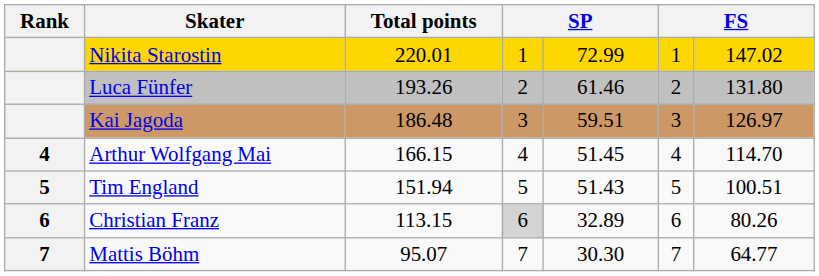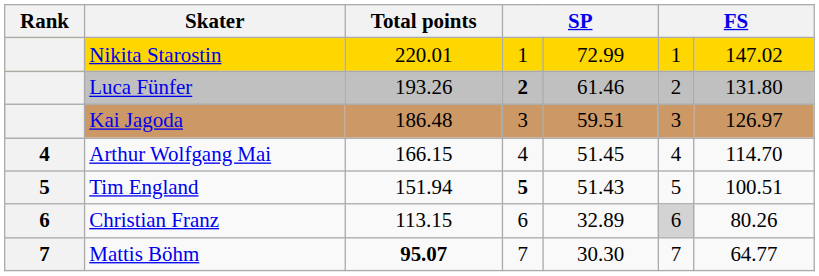(523, 87) normal -> (523, 87) bold
(523, 187) normal -> (523, 187) bold
(523, 220) lightgrey background -> (523, 220) no background
(676, 220) no background -> (676, 220) lightgrey background
(424, 253) normal -> (424, 253) bold
